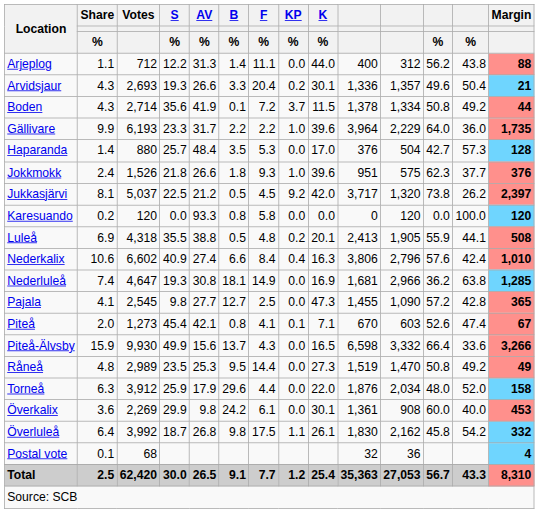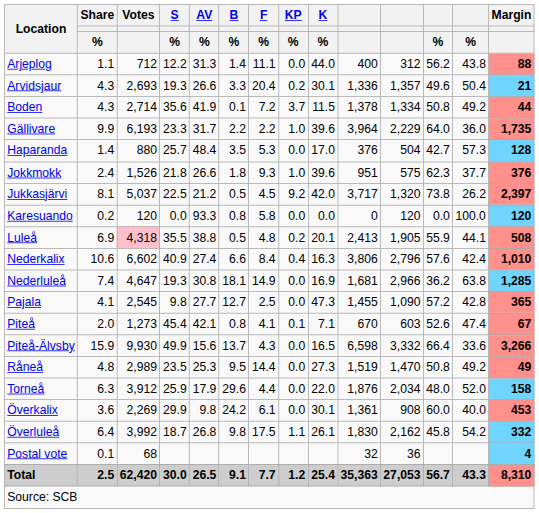(142, 237) no background -> (142, 237) pink background
